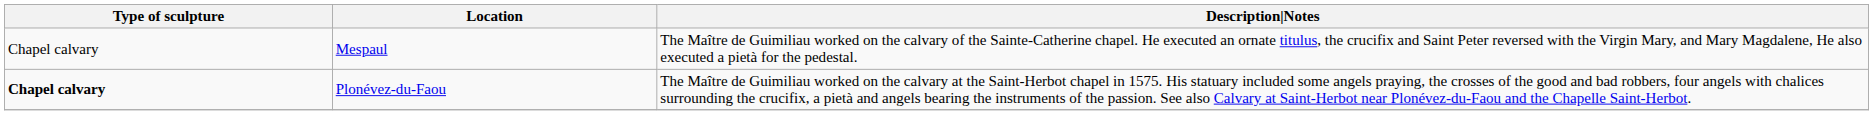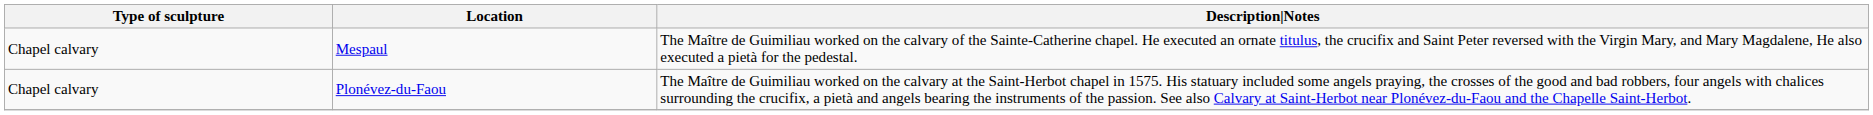(57, 89) bold -> (53, 89) normal
